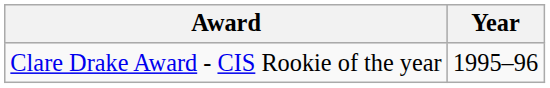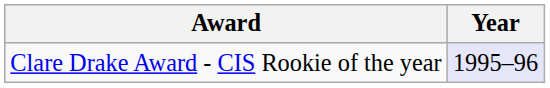(495, 62) no background -> (495, 62) lavender background
